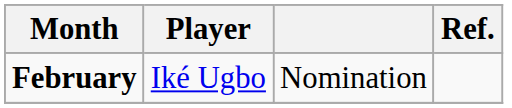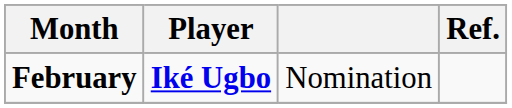(208, 77) normal -> (211, 77) bold
